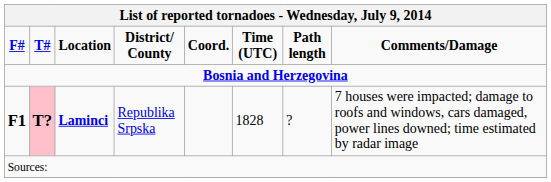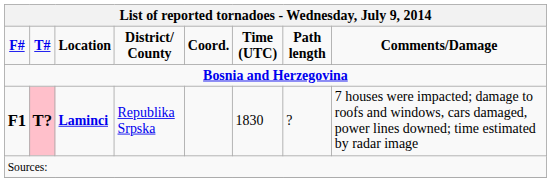(250, 120) 1828 -> (250, 120) 1830
